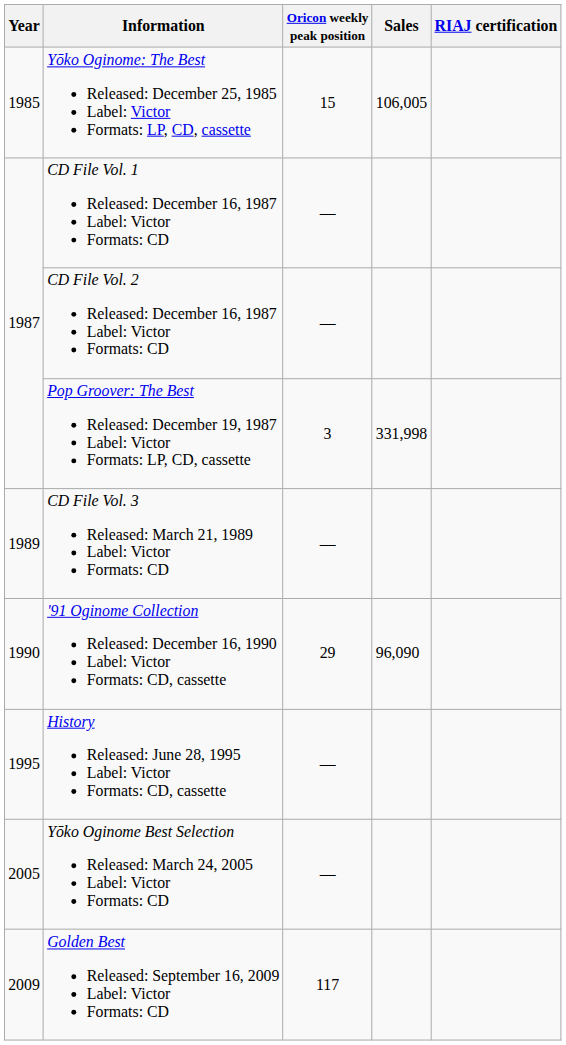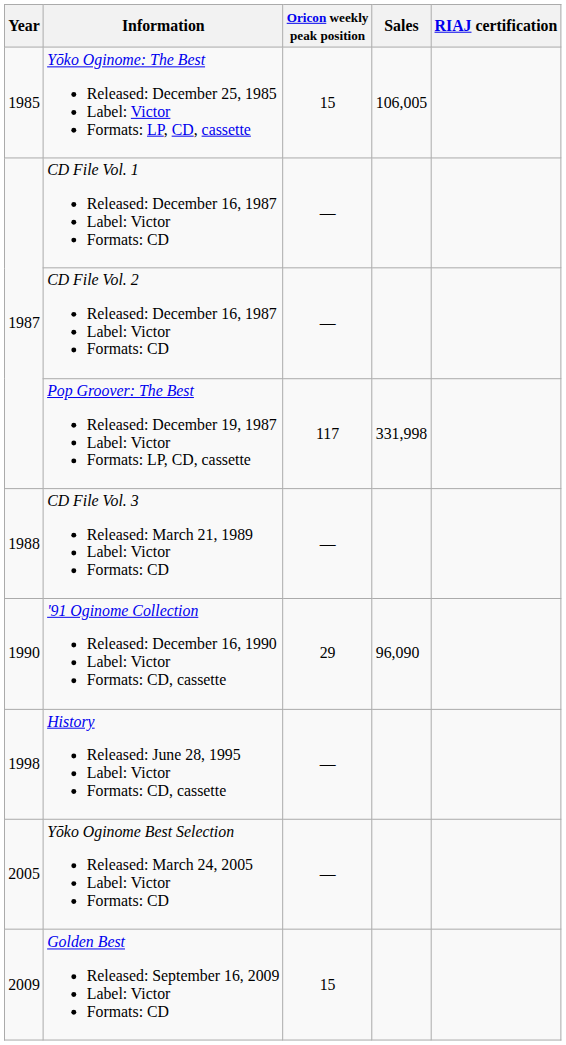(328, 433) 3 -> (328, 433) 117
(24, 543) 1989 -> (24, 543) 1988
(24, 764) 1995 -> (24, 764) 1998
(328, 984) 117 -> (328, 984) 15
